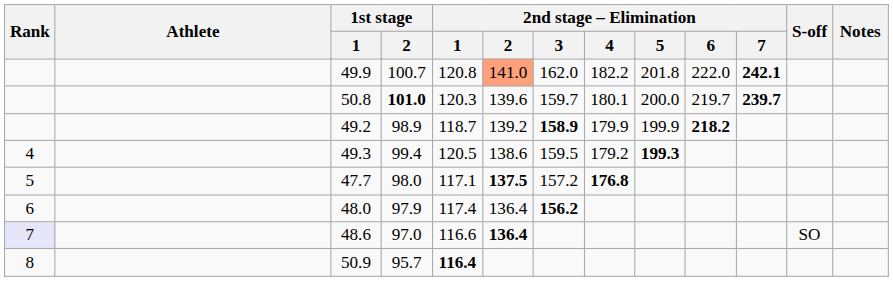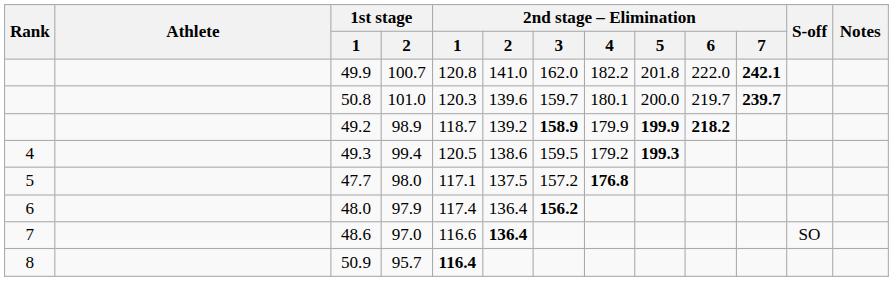(508, 72) lightsalmon background -> (508, 72) no background
(407, 99) bold -> (407, 99) normal
(660, 126) normal -> (660, 126) bold
(508, 180) bold -> (508, 180) normal
(30, 235) lavender background -> (30, 235) no background
